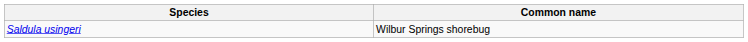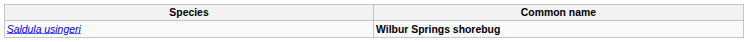(433, 29) normal -> (438, 29) bold
